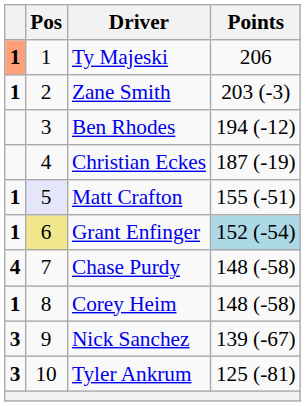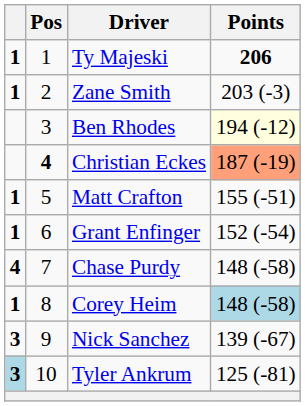(15, 57) lightsalmon background -> (15, 57) no background
(256, 57) normal -> (256, 57) bold
(256, 127) no background -> (256, 127) lightyellow background
(46, 162) normal -> (46, 162) bold
(256, 162) no background -> (256, 162) lightsalmon background
(46, 197) lavender background -> (46, 197) no background
(46, 232) khaki background -> (46, 232) no background
(256, 232) lightblue background -> (256, 232) no background
(256, 302) no background -> (256, 302) lightblue background
(15, 373) no background -> (15, 373) lightblue background
